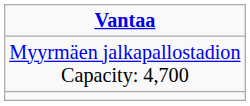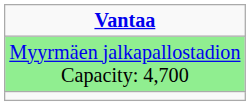(125, 63) no background -> (125, 63) lightgreen background
